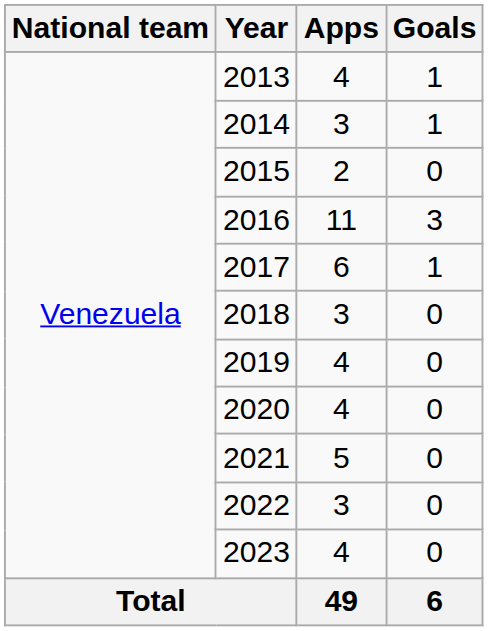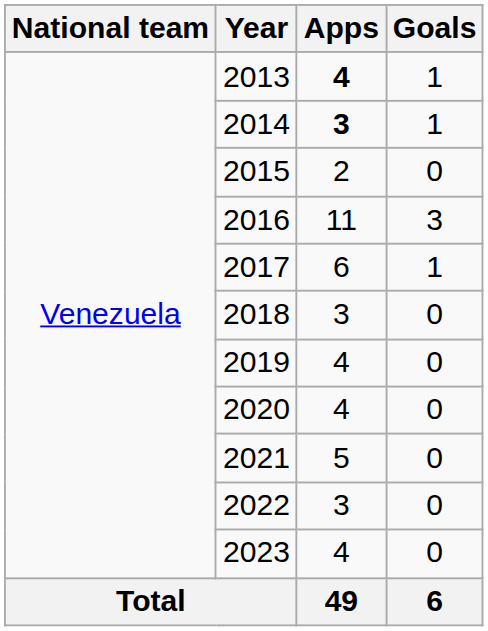(341, 76) normal -> (341, 76) bold
(341, 123) normal -> (341, 123) bold
